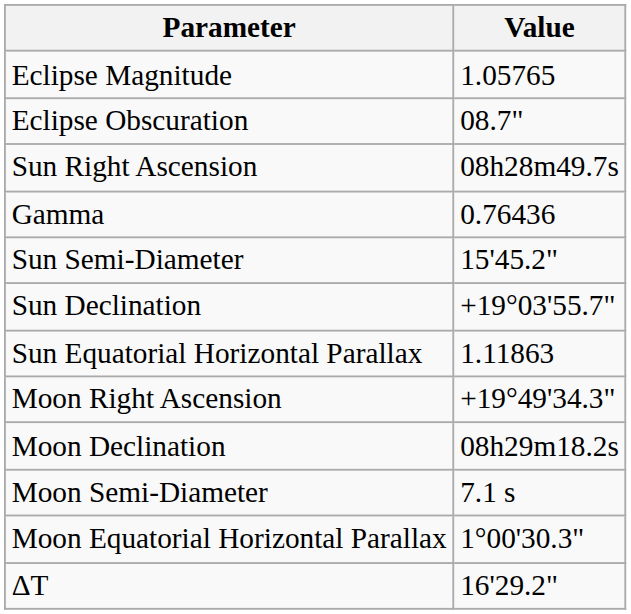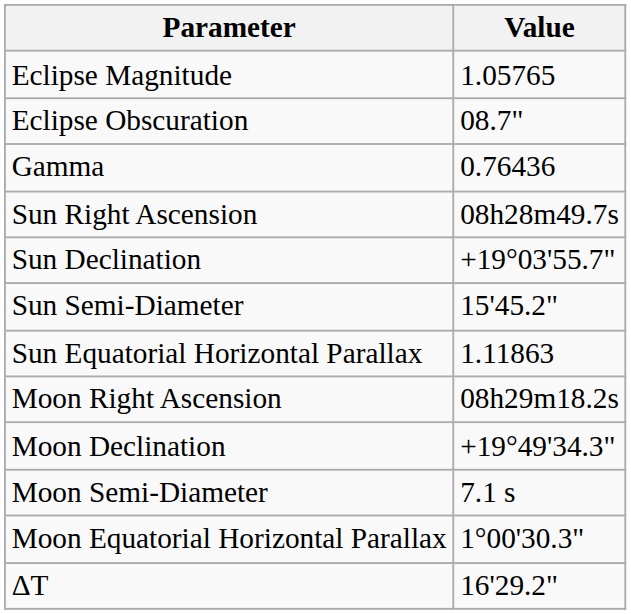rows swapped: (58, 213) <-> (134, 167)
rows swapped: (106, 306) <-> (128, 259)
(538, 399) +19°49'34.3" -> (539, 399) 08h29m18.2s
(539, 445) 08h29m18.2s -> (538, 445) +19°49'34.3"
